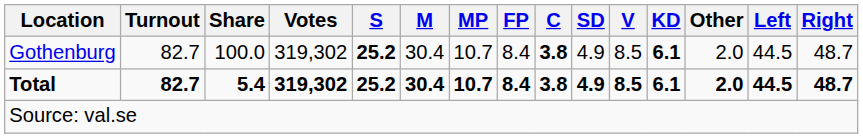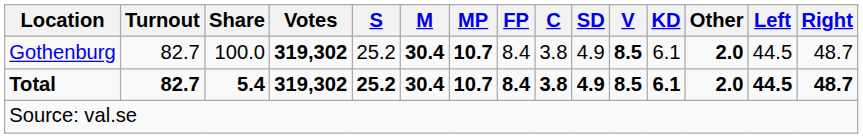(311, 52) normal -> (311, 52) bold
(376, 52) bold -> (376, 52) normal
(425, 52) normal -> (425, 52) bold
(473, 52) normal -> (473, 52) bold
(553, 52) bold -> (553, 52) normal
(628, 52) normal -> (628, 52) bold
(666, 52) bold -> (666, 52) normal
(730, 52) normal -> (730, 52) bold
